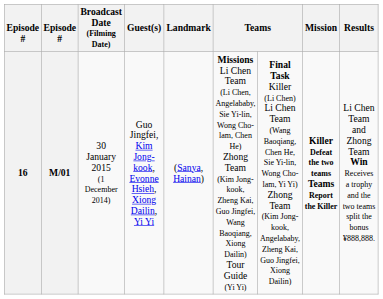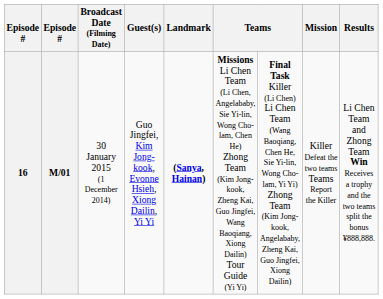(189, 173) normal -> (189, 173) bold
(321, 173) bold -> (321, 173) normal
